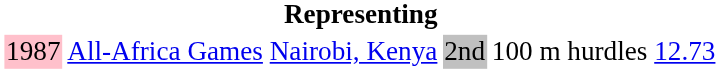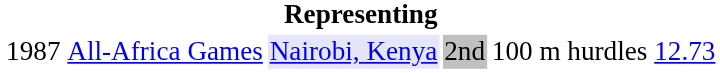(33, 51) pink background -> (33, 51) no background
(354, 51) no background -> (354, 51) lavender background
